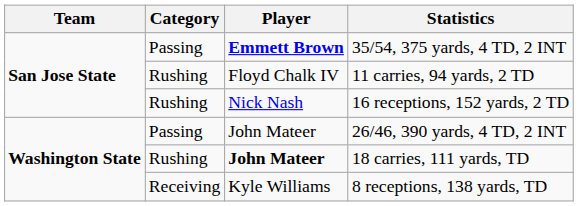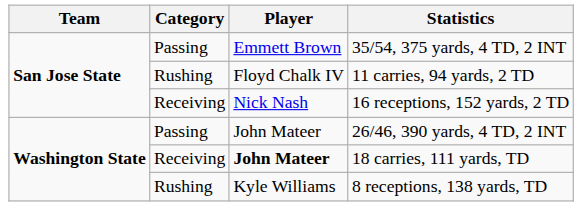(286, 46) bold -> (287, 46) normal
(178, 102) Rushing -> (190, 102) Receiving
(178, 158) Rushing -> (190, 158) Receiving
(185, 186) Receiving -> (183, 186) Rushing
